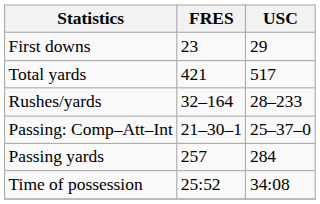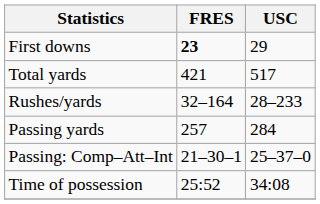(190, 46) normal -> (190, 46) bold
rows swapped: (56, 157) <-> (91, 129)
